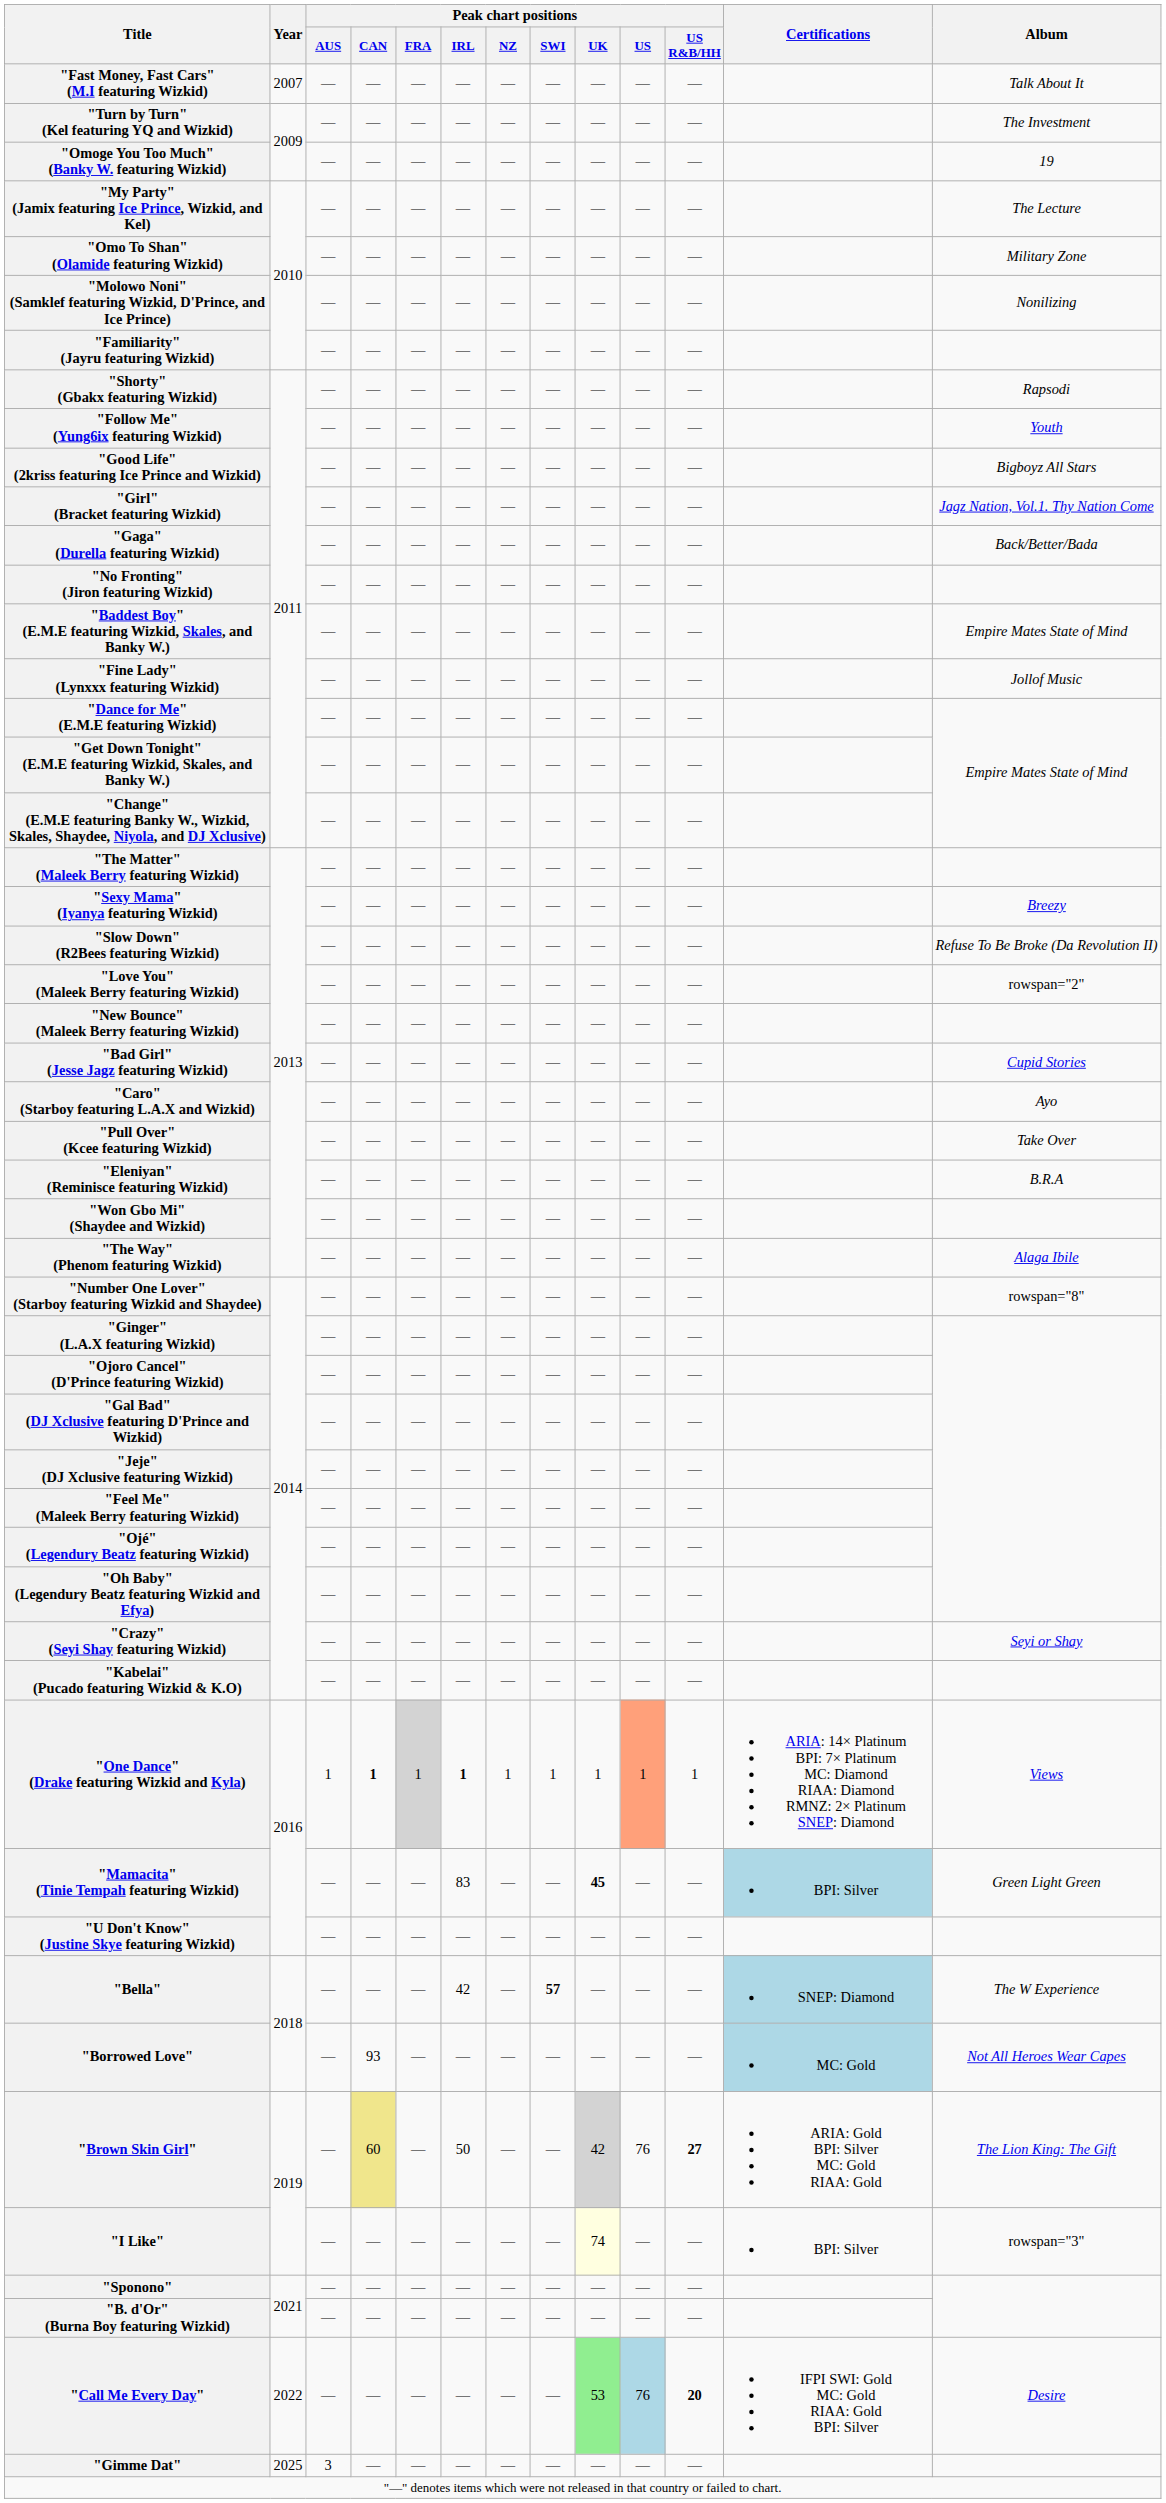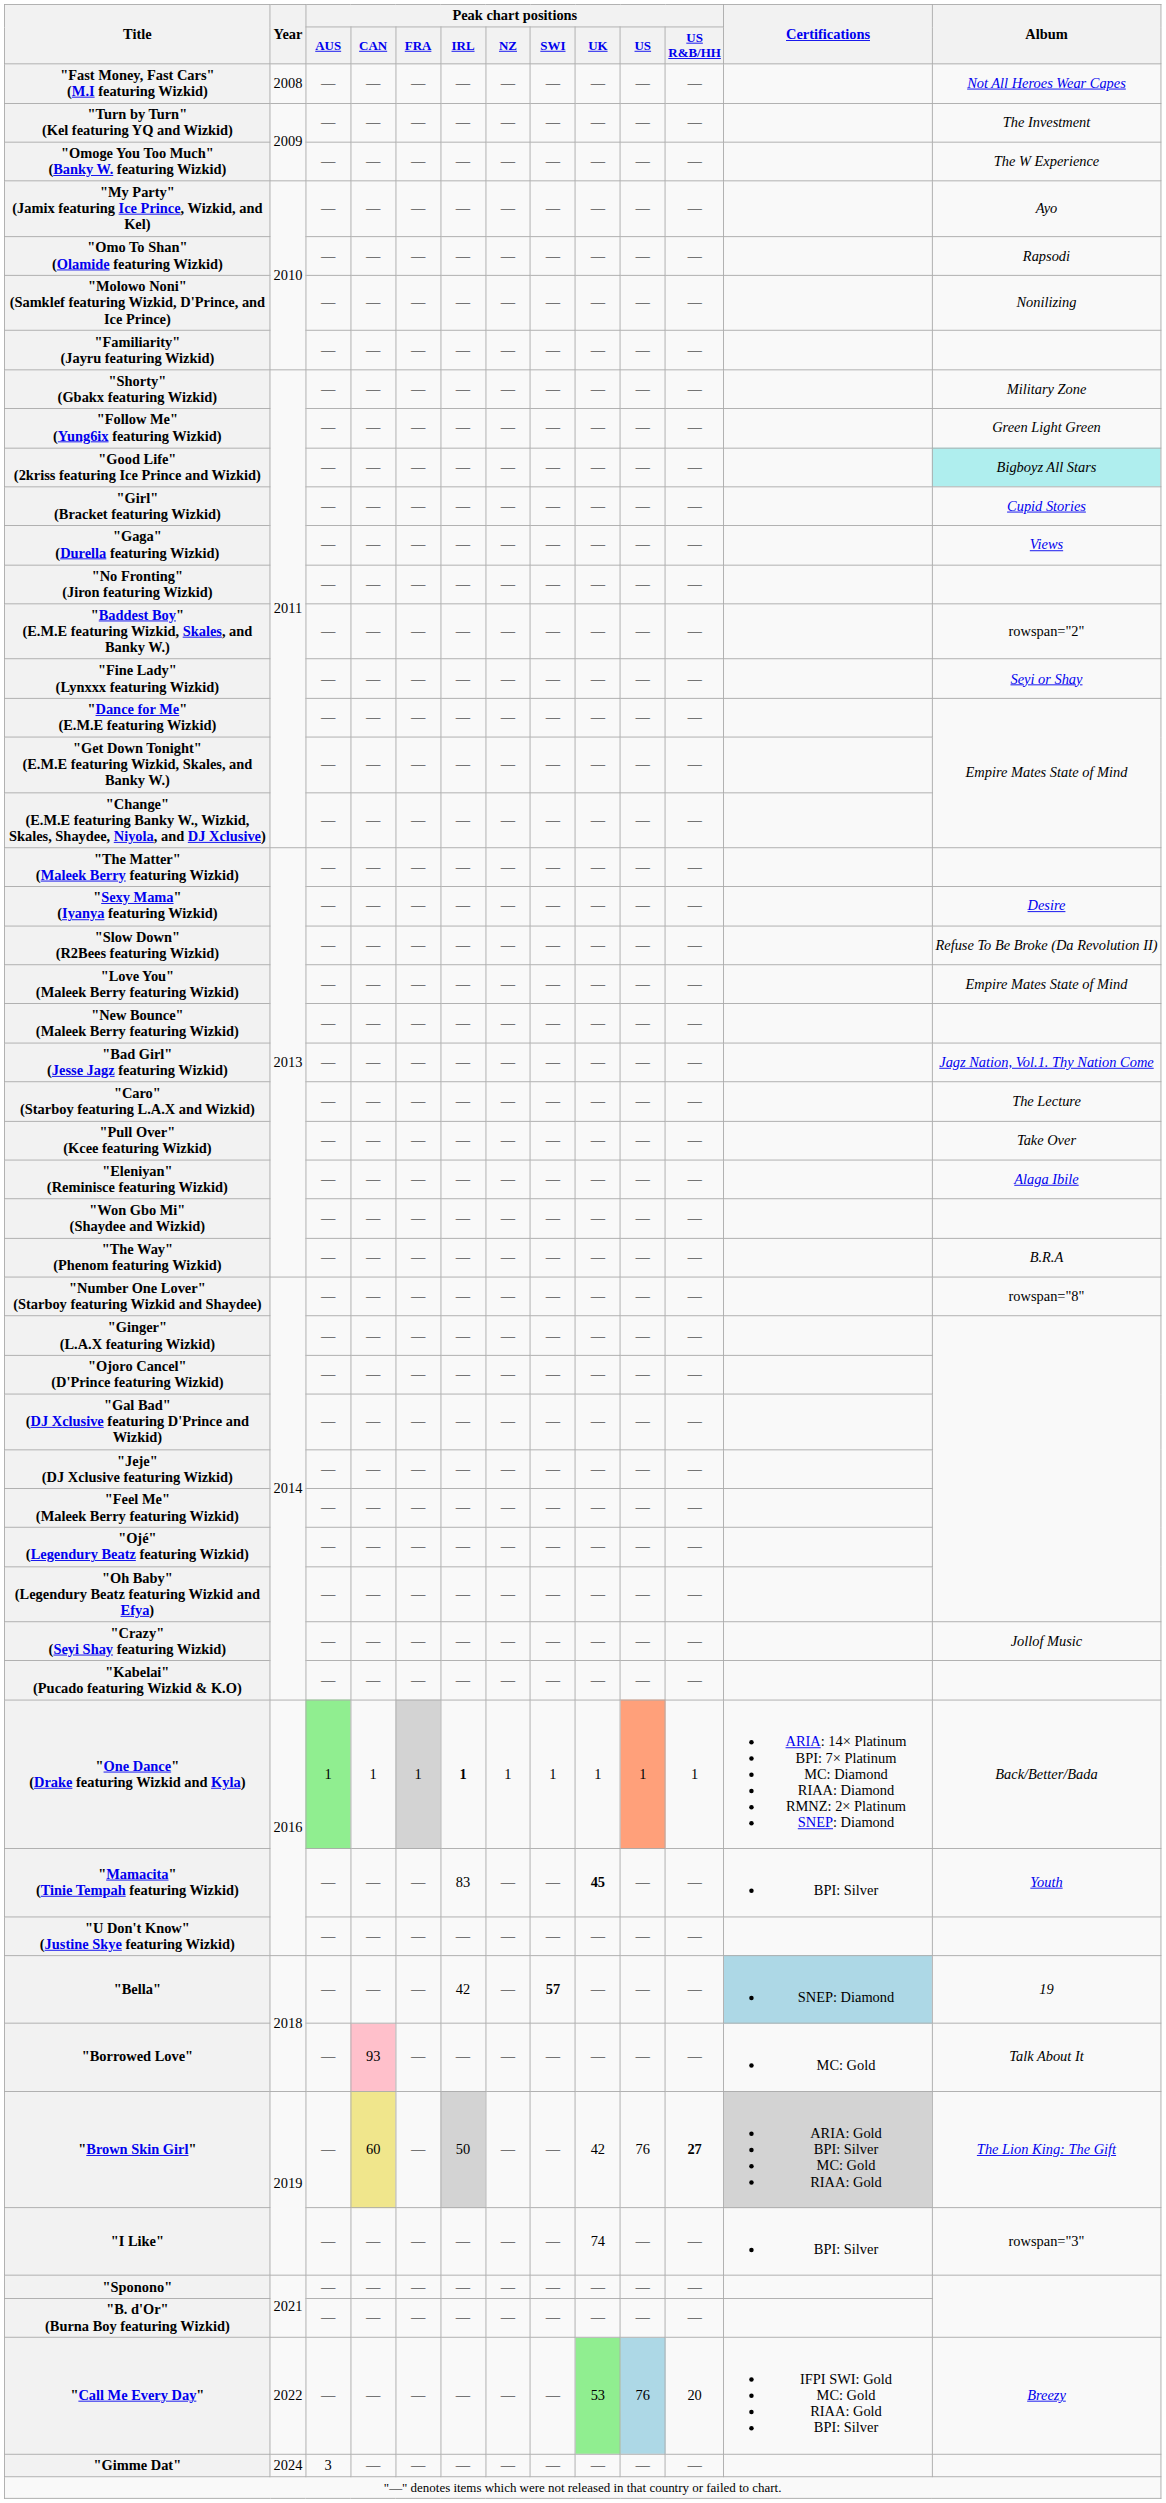(288, 83) 2007 -> (288, 83) 2008
(1046, 83) Talk About It -> (1046, 83) Not All Heroes Wear Capes
(1046, 161) 19 -> (1046, 161) The W Experience
(1046, 208) The Lecture -> (1046, 208) Ayo
(1046, 255) Military Zone -> (1046, 255) Rapsodi
(1046, 389) Rapsodi -> (1046, 389) Military Zone
(1046, 428) Youth -> (1046, 428) Green Light Green
(1046, 467) no background -> (1046, 467) paleturquoise background
(1046, 506) Jagz Nation, Vol.1. Thy Nation Come -> (1046, 506) Cupid Stories
(1046, 545) Back/Better/Bada -> (1046, 545) Views
(1046, 631) Empire Mates State of Mind -> (1046, 631) rowspan="2"
(1046, 678) Jollof Music -> (1046, 678) Seyi or Shay
(1046, 906) Breezy -> (1046, 906) Desire
(1046, 984) rowspan="2" -> (1046, 984) Empire Mates State of Mind
(1046, 1062) Cupid Stories -> (1046, 1062) Jagz Nation, Vol.1. Thy Nation Come
(1046, 1101) Ayo -> (1046, 1101) The Lecture
(1046, 1179) B.R.A -> (1046, 1179) Alaga Ibile
(1046, 1257) Alaga Ibile -> (1046, 1257) B.R.A
(1046, 1641) Seyi or Shay -> (1046, 1641) Jollof Music
(328, 1774) no background -> (328, 1774) lightgreen background
(373, 1774) bold -> (373, 1774) normal
(1046, 1774) Views -> (1046, 1774) Back/Better/Bada
(828, 1891) lightblue background -> (828, 1891) no background
(1046, 1882) Green Light Green -> (1046, 1882) Youth
(1046, 1989) The W Experience -> (1046, 1989) 19
(373, 2057) no background -> (373, 2057) pink background
(828, 2065) lightblue background -> (828, 2065) no background
(1046, 2057) Not All Heroes Wear Capes -> (1046, 2057) Talk About It
(463, 2149) no background -> (463, 2149) lightgrey background
(598, 2149) lightgrey background -> (598, 2149) no background
(828, 2158) no background -> (828, 2158) lightgrey background
(598, 2241) lightyellow background -> (598, 2241) no background
(695, 2395) bold -> (695, 2395) normal
(1046, 2395) Desire -> (1046, 2395) Breezy
(288, 2465) 2025 -> (288, 2465) 2024
